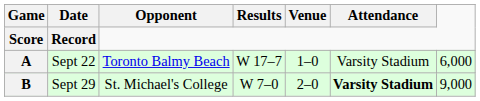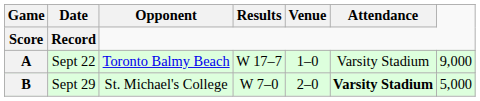(456, 61) 6,000 -> (456, 61) 9,000
(456, 84) 9,000 -> (456, 84) 5,000
